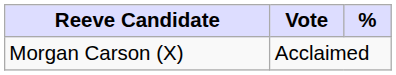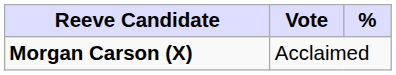(96, 53) normal -> (101, 53) bold
